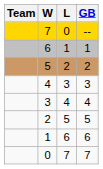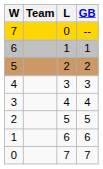columns swapped: (21, 13) <-> (48, 13)
